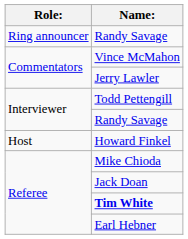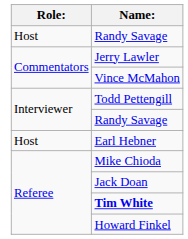(48, 36) Ring announcer -> (26, 36) Host
(137, 57) Vince McMahon -> (127, 57) Jerry Lawler
(127, 77) Jerry Lawler -> (137, 77) Vince McMahon
(133, 140) Howard Finkel -> (125, 140) Earl Hebner
(125, 224) Earl Hebner -> (133, 224) Howard Finkel
